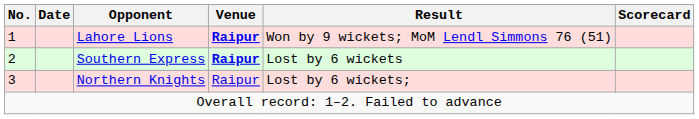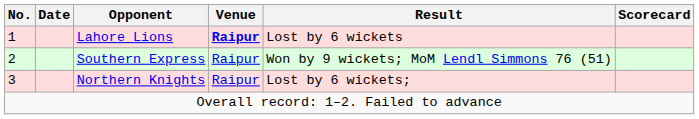(439, 37) Won by 9 wickets; MoM Lendl Simmons 76 (51) -> (335, 37) Lost by 6 wickets
(236, 59) bold -> (236, 59) normal
(335, 59) Lost by 6 wickets -> (439, 59) Won by 9 wickets; MoM Lendl Simmons 76 (51)
